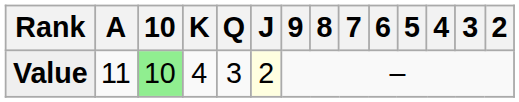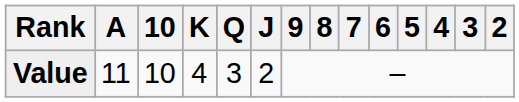(160, 73) lightgreen background -> (160, 73) no background
(266, 73) lightyellow background -> (266, 73) no background
